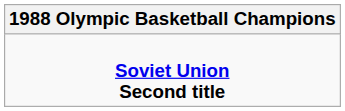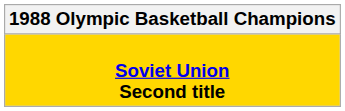(172, 80) no background -> (172, 80) gold background
